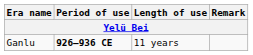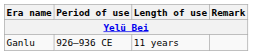(84, 42) bold -> (84, 42) normal
